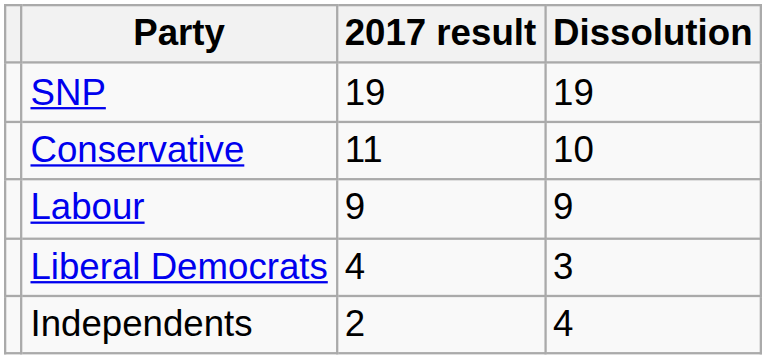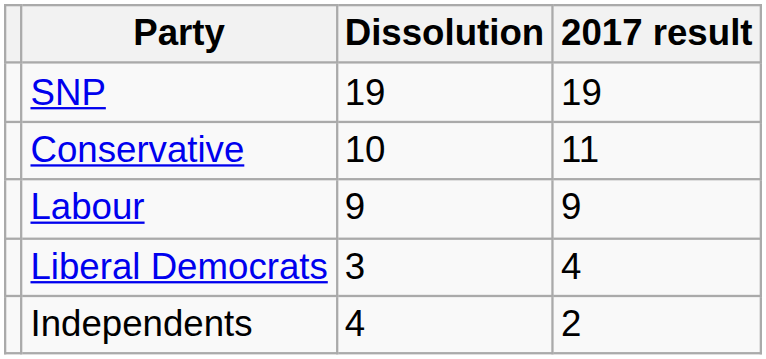columns swapped: (440, 33) <-> (653, 33)
